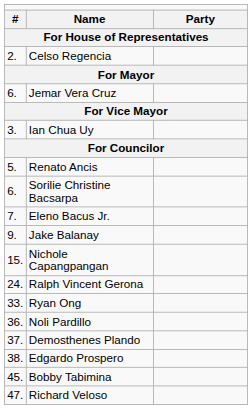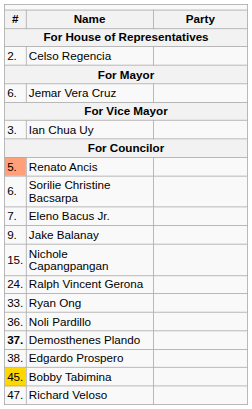(12, 167) no background -> (12, 167) lightsalmon background
(15, 340) normal -> (15, 340) bold
(15, 377) no background -> (15, 377) gold background
